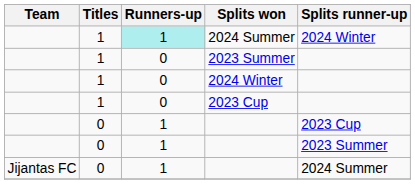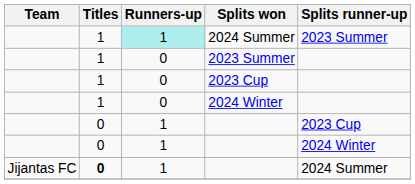(338, 37) 2024 Winter -> (344, 37) 2023 Summer
(245, 80) 2024 Winter -> (238, 80) 2023 Cup
(238, 102) 2023 Cup -> (245, 102) 2024 Winter
(344, 146) 2023 Summer -> (338, 146) 2024 Winter
(101, 168) normal -> (101, 168) bold
